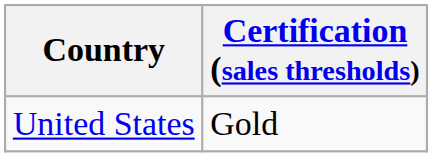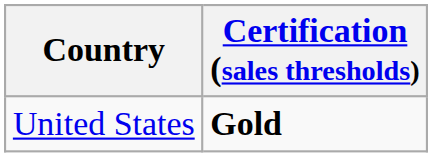(244, 123) normal -> (246, 123) bold
